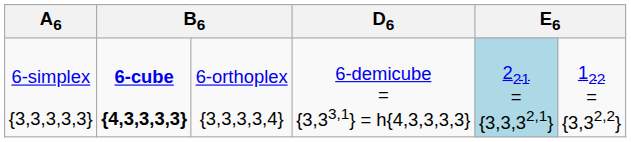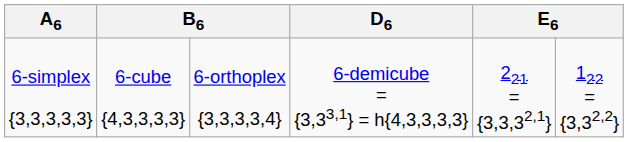(144, 97) bold -> (143, 97) normal
(516, 97) lightblue background -> (514, 97) no background
